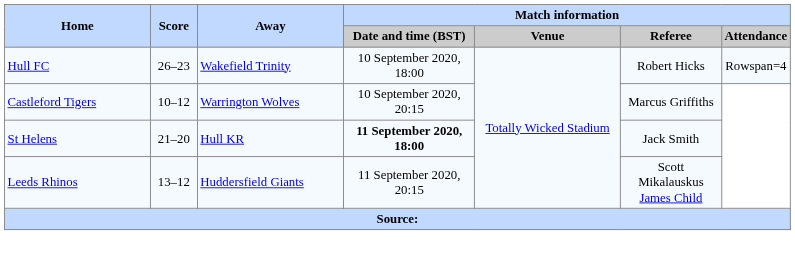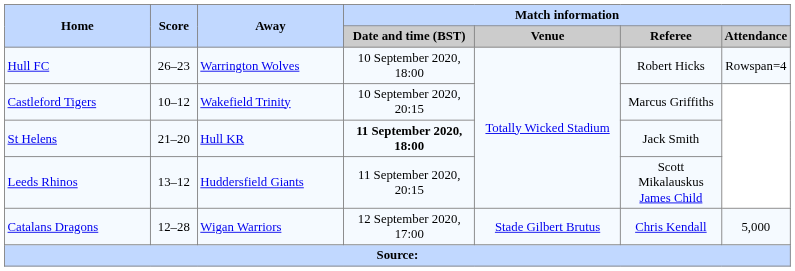(246, 65) Wakefield Trinity -> (250, 65) Warrington Wolves
(250, 101) Warrington Wolves -> (246, 101) Wakefield Trinity
+ row: (53, 226)
